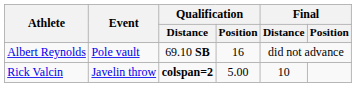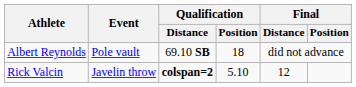(238, 53) 16 -> (238, 53) 18
(238, 72) 5.00 -> (238, 72) 5.10
(284, 72) 10 -> (284, 72) 12
